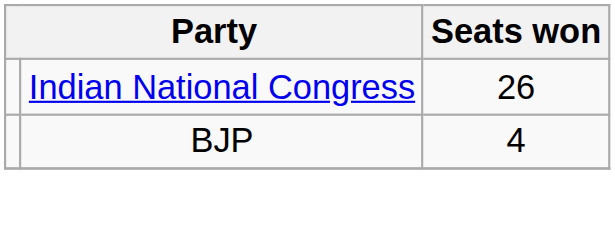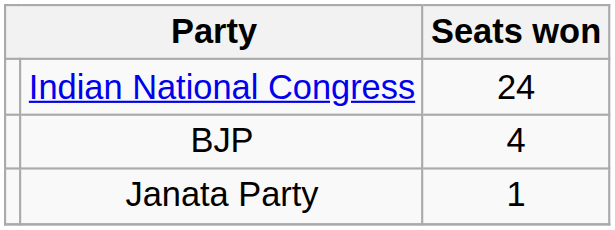(516, 86) 26 -> (516, 86) 24
+ row: (222, 195)
